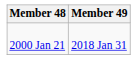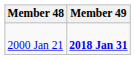(99, 45) normal -> (98, 45) bold
